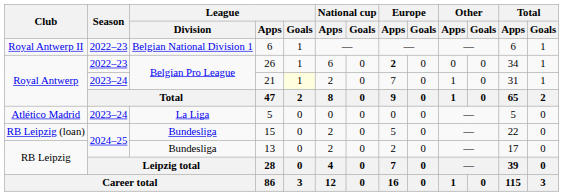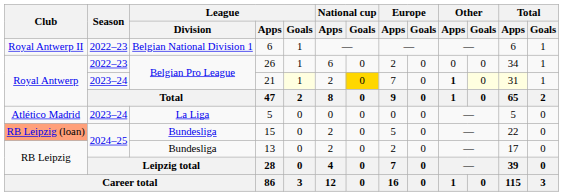(393, 64) bold -> (393, 64) normal
(362, 81) no background -> (362, 81) gold background
(453, 81) normal -> (453, 81) bold
(483, 81) no background -> (483, 81) lightyellow background
(513, 81) no background -> (513, 81) lightyellow background
(46, 132) no background -> (46, 132) lightsalmon background
